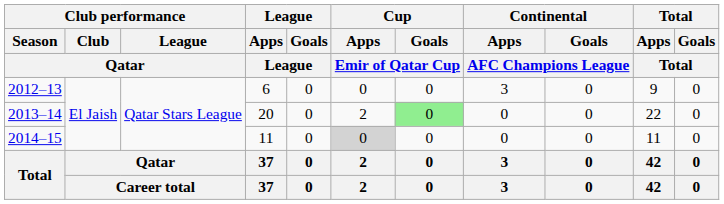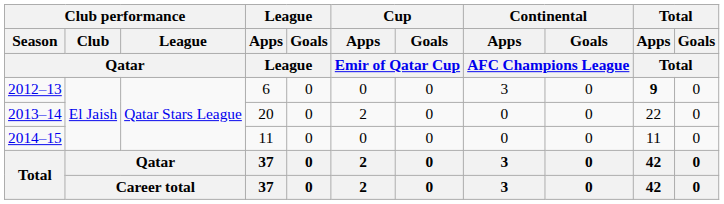(653, 89) normal -> (654, 89) bold
(429, 114) lightgreen background -> (429, 114) no background
(363, 138) lightgrey background -> (363, 138) no background
